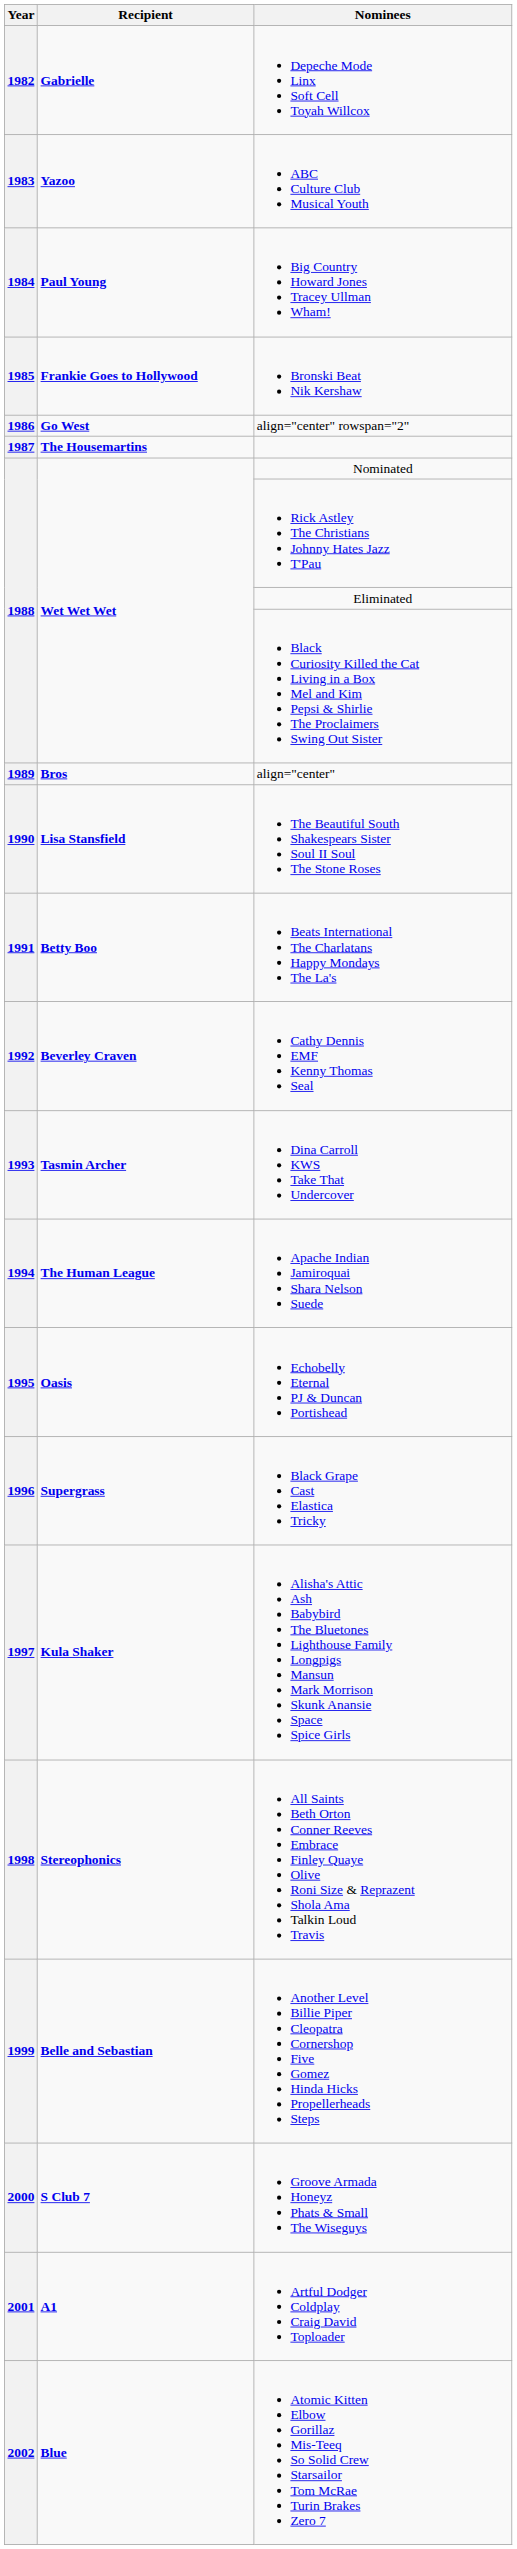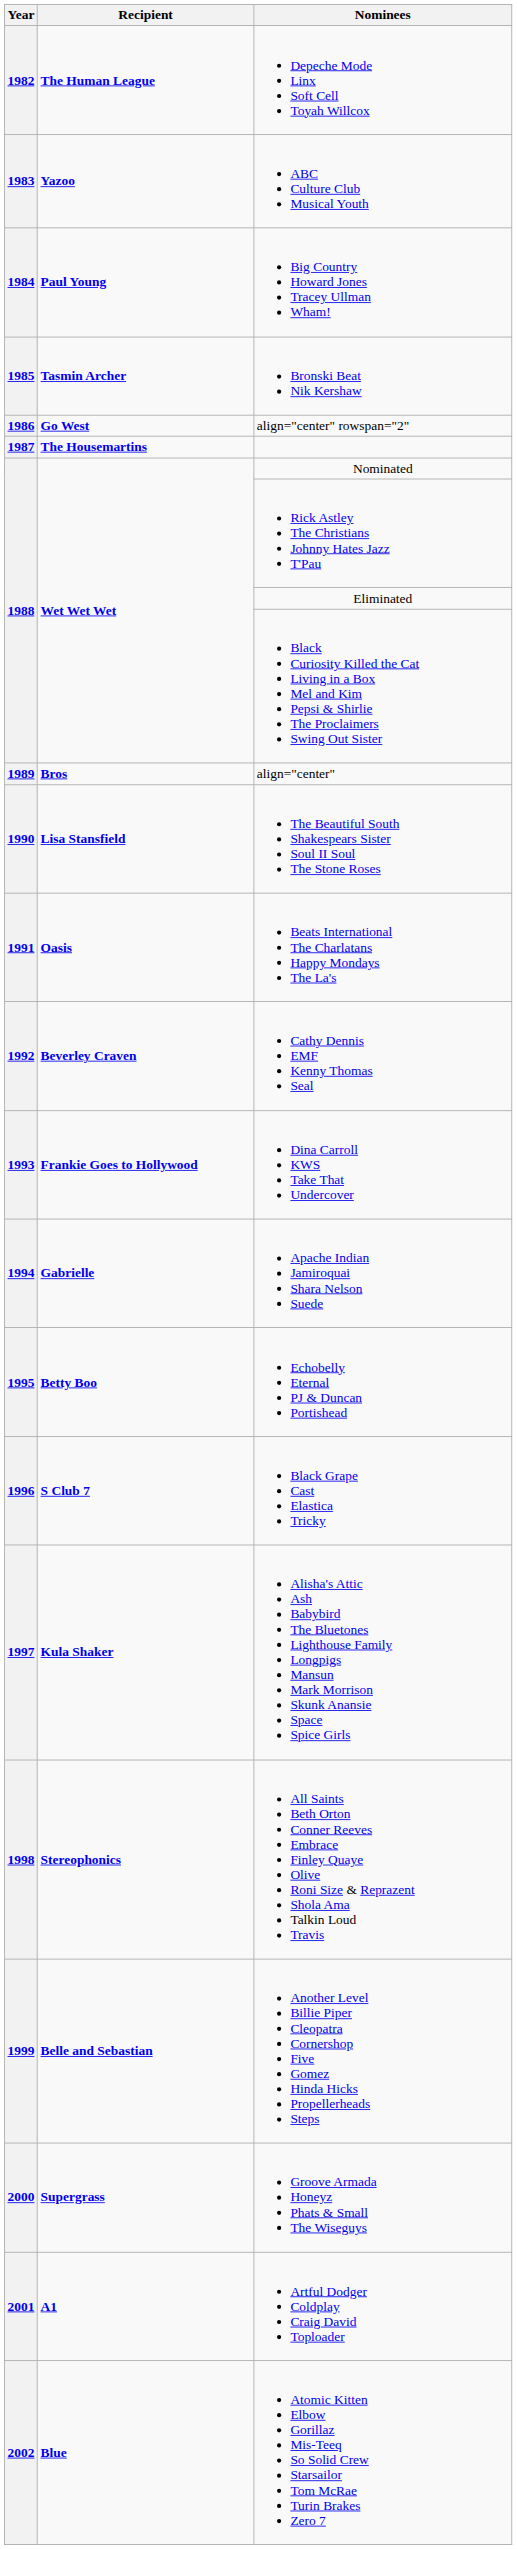(67, 80) Gabrielle -> (98, 80) The Human League
(119, 375) Frankie Goes to Hollywood -> (83, 375) Tasmin Archer
(69, 947) Betty Boo -> (56, 947) Oasis
(83, 1164) Tasmin Archer -> (119, 1164) Frankie Goes to Hollywood
(98, 1273) The Human League -> (67, 1273) Gabrielle
(56, 1382) Oasis -> (69, 1382) Betty Boo
(73, 1490) Supergrass -> (65, 1490) S Club 7
(65, 2197) S Club 7 -> (73, 2197) Supergrass
